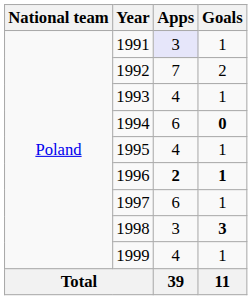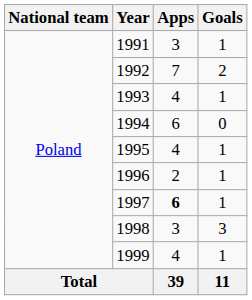(176, 44) lavender background -> (176, 44) no background
(222, 123) bold -> (222, 123) normal
(176, 176) bold -> (176, 176) normal
(222, 176) bold -> (222, 176) normal
(176, 202) normal -> (176, 202) bold
(222, 228) bold -> (222, 228) normal
